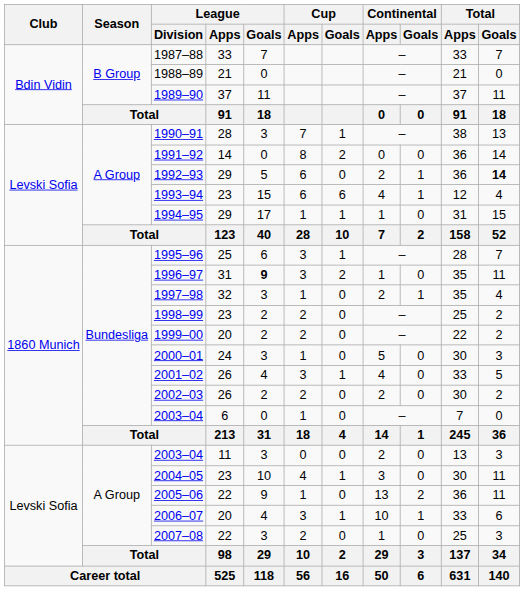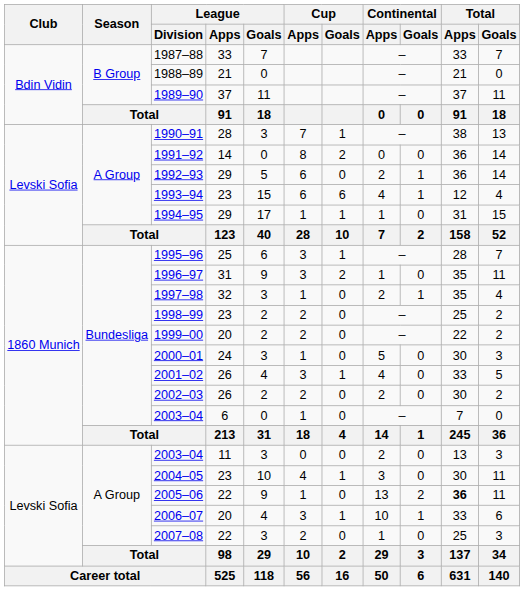(499, 174) bold -> (499, 174) normal
(264, 275) bold -> (264, 275) normal
(460, 495) normal -> (460, 495) bold
